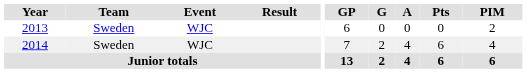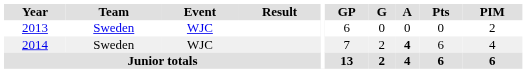(407, 44) normal -> (407, 44) bold
